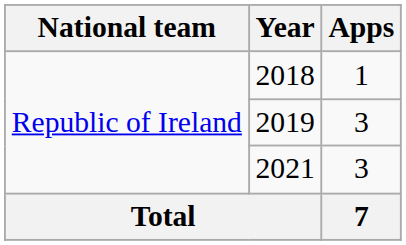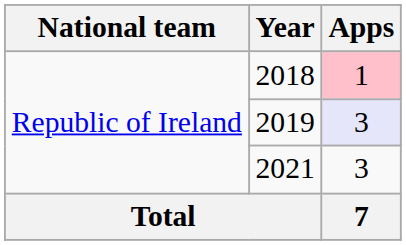(361, 74) no background -> (361, 74) pink background
(361, 121) no background -> (361, 121) lavender background
